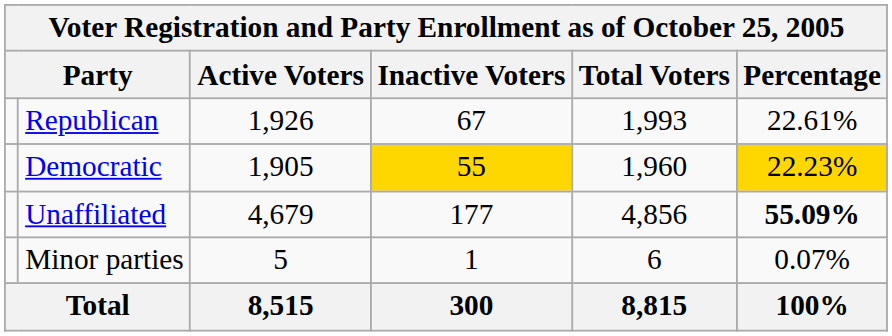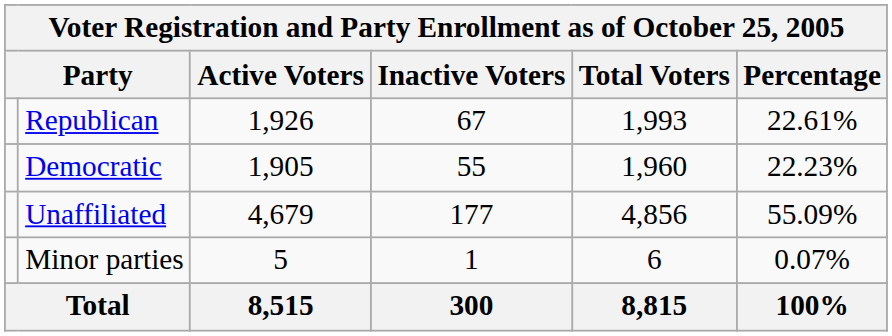(471, 167) gold background -> (471, 167) no background
(812, 167) gold background -> (812, 167) no background
(812, 213) bold -> (812, 213) normal
